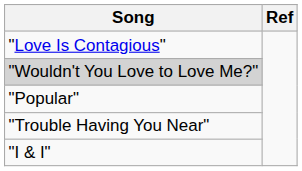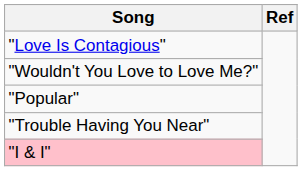(133, 71) lightgrey background -> (133, 71) no background
(30, 152) no background -> (30, 152) pink background
